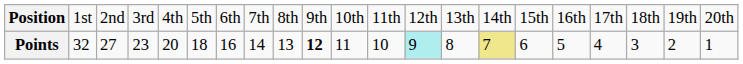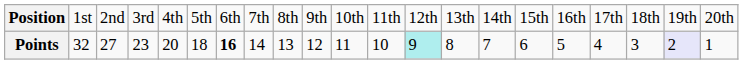(228, 44) normal -> (228, 44) bold
(314, 44) bold -> (314, 44) normal
(487, 44) khaki background -> (487, 44) no background
(672, 44) no background -> (672, 44) lavender background
